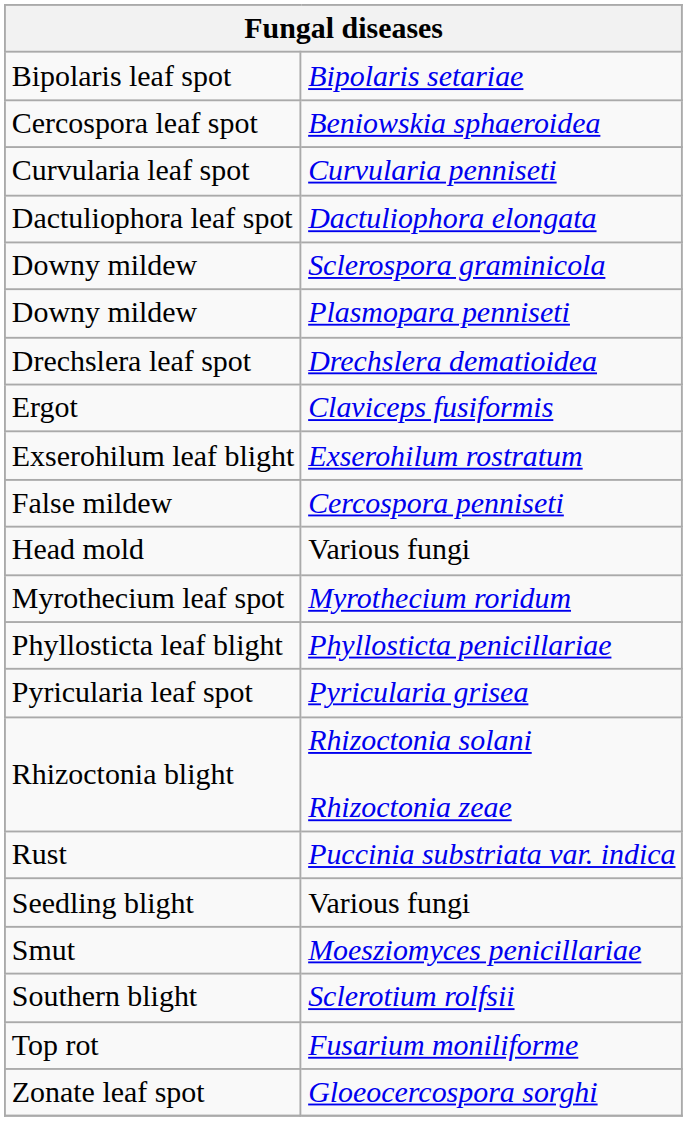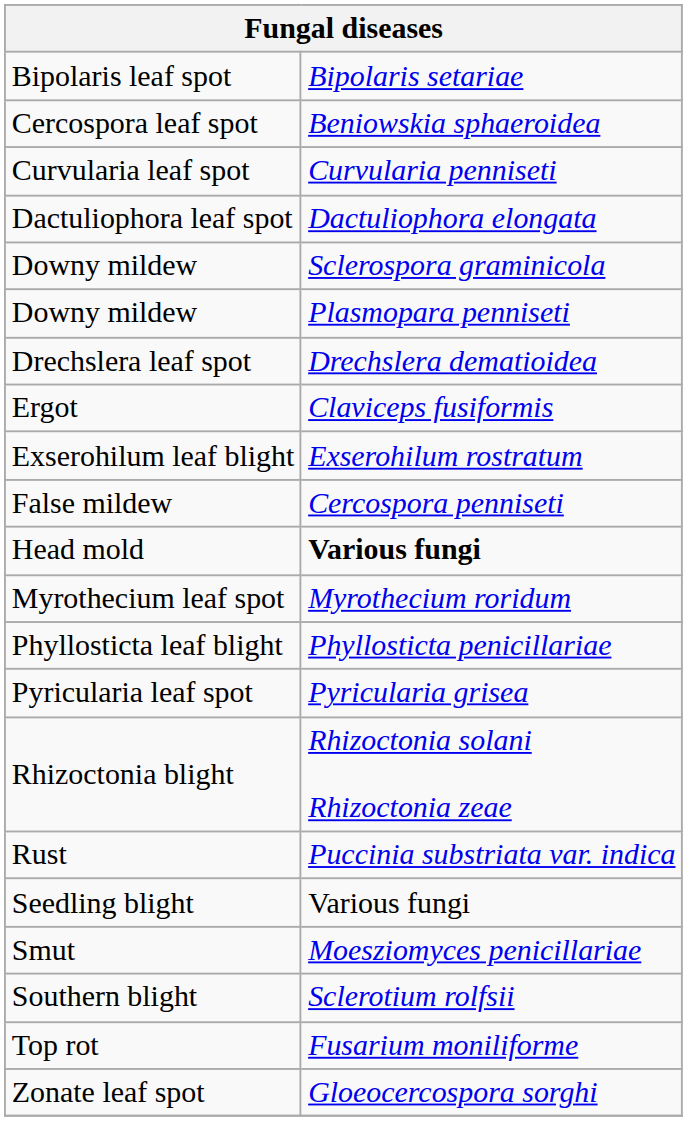(389, 550) normal -> (394, 550) bold
